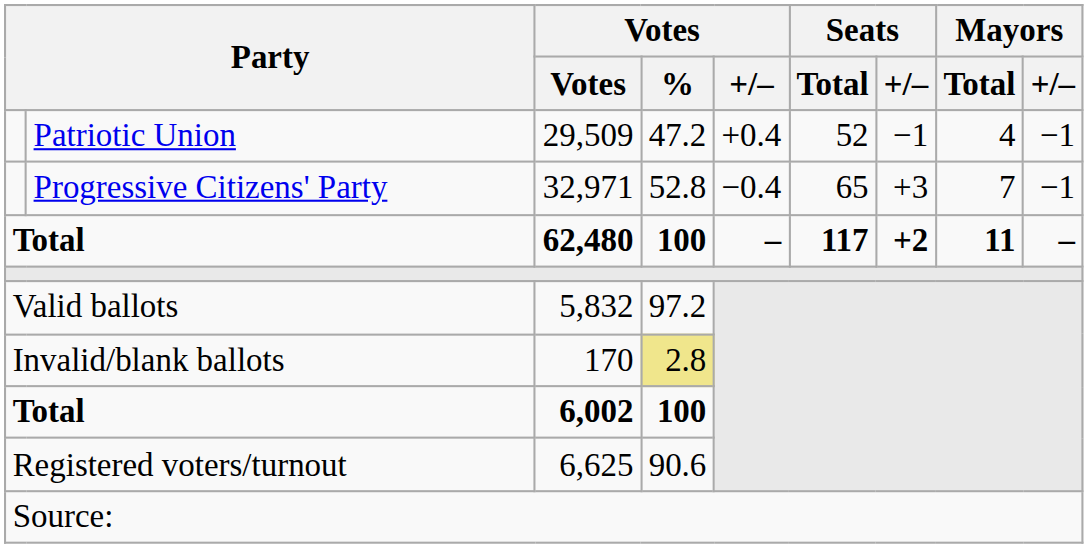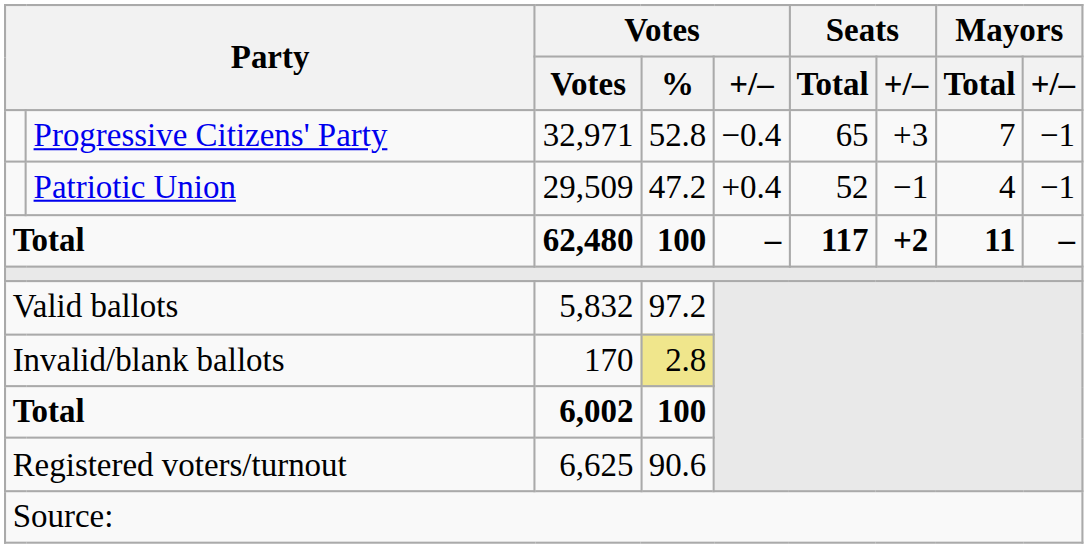rows swapped: (588, 187) <-> (588, 135)
